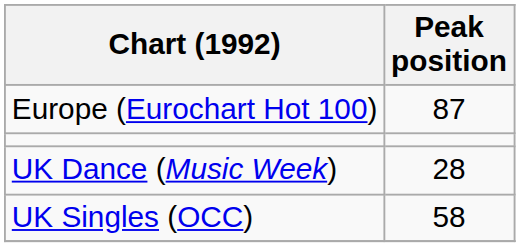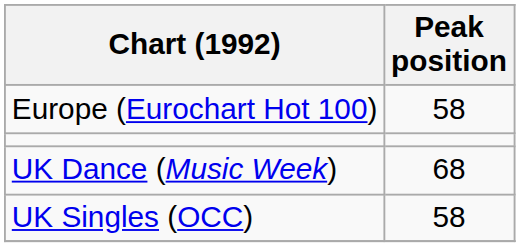(449, 108) 87 -> (449, 108) 58
(449, 169) 28 -> (449, 169) 68
